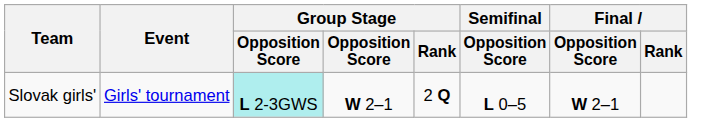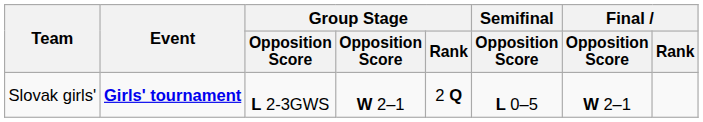(167, 95) normal -> (173, 95) bold
(279, 105) paleturquoise background -> (290, 105) no background
